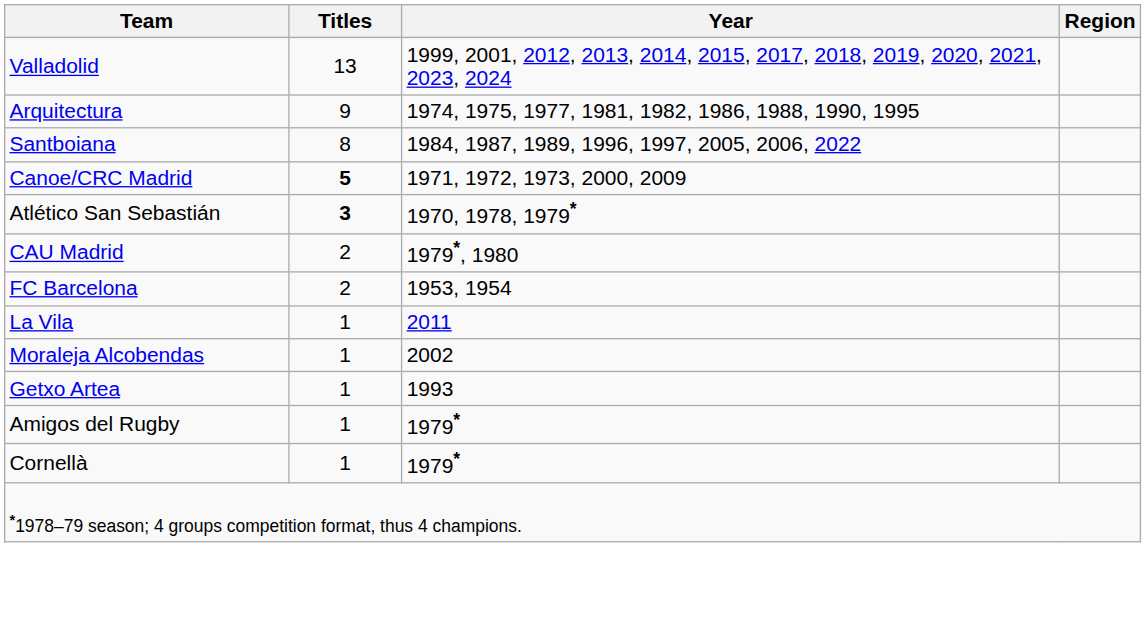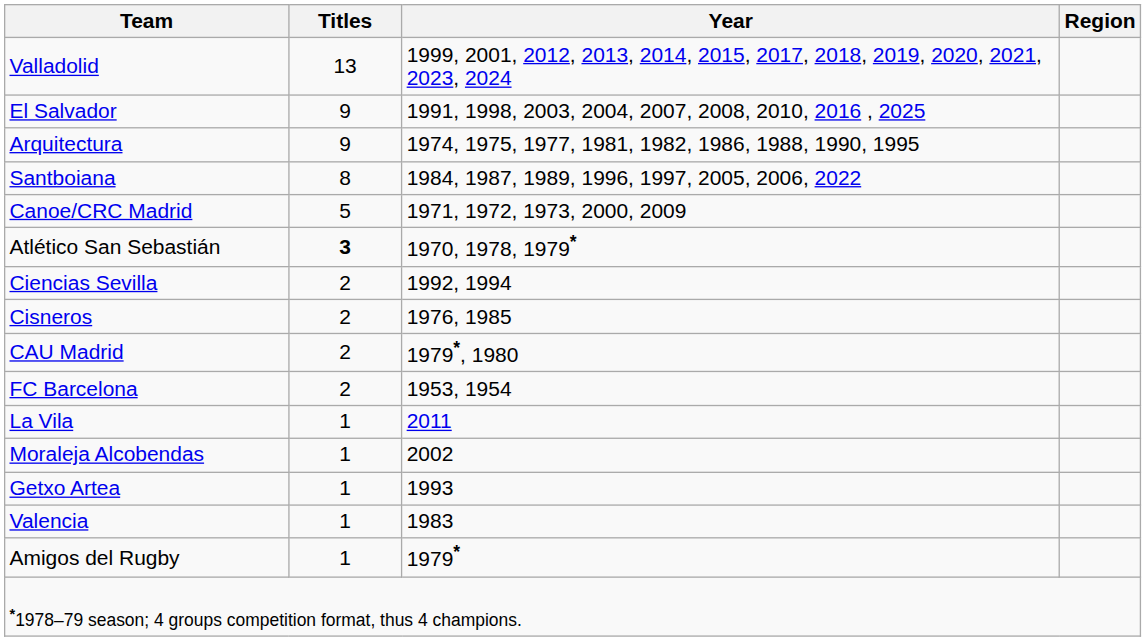+ row: (63, 111)
(345, 177) bold -> (345, 210) normal
+ row: (83, 283)
+ row: (51, 316)
+ row: (49, 521)
- row: (49, 463)
